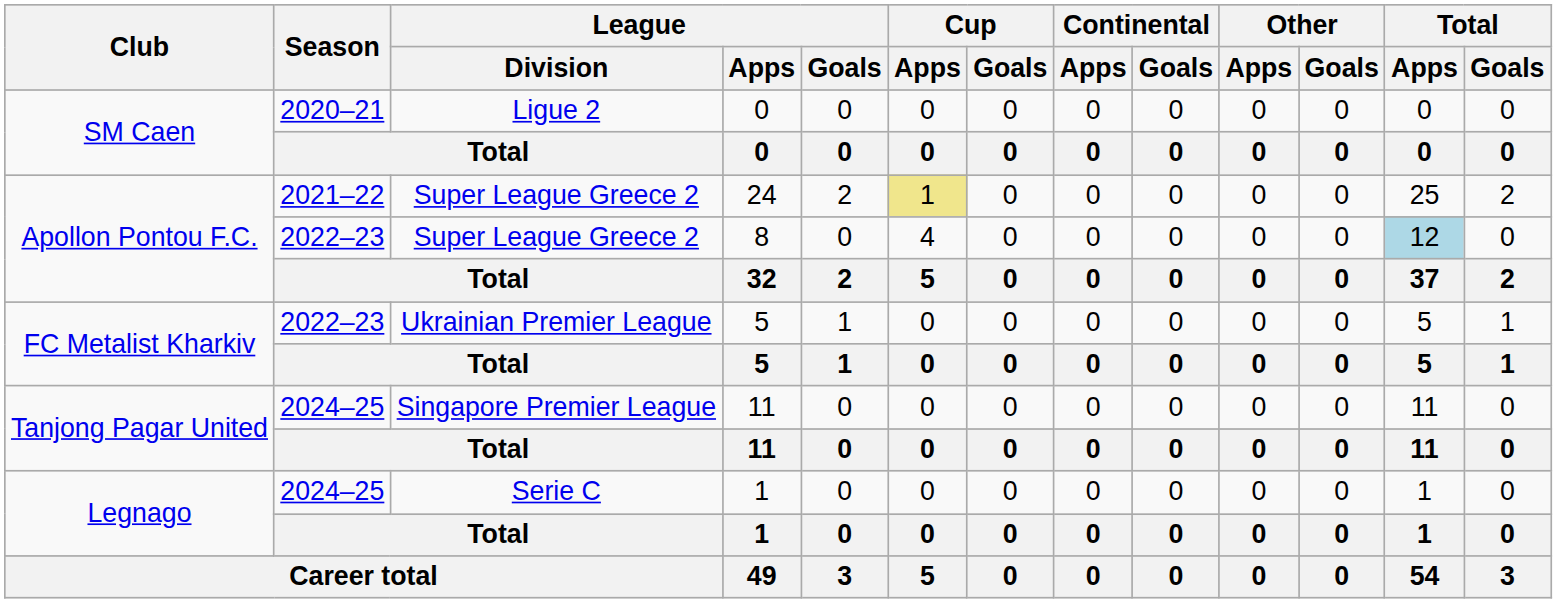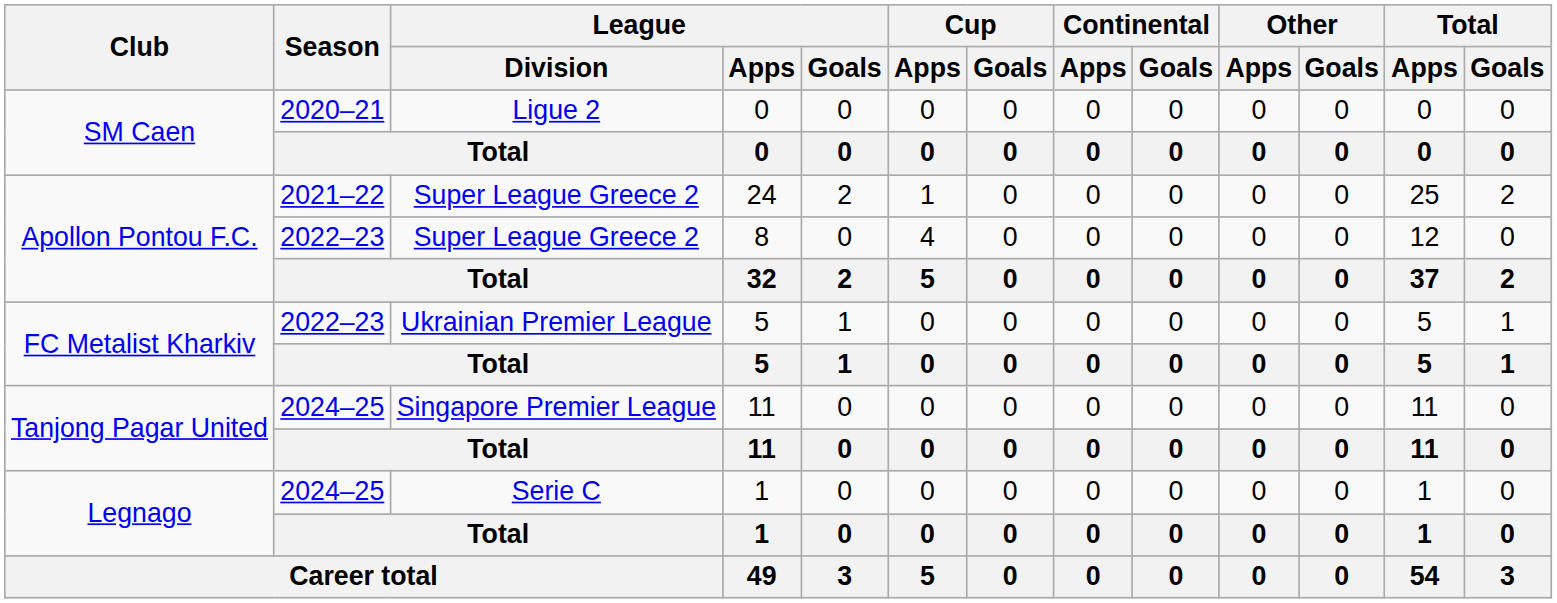(927, 195) khaki background -> (927, 195) no background
(1425, 237) lightblue background -> (1425, 237) no background
